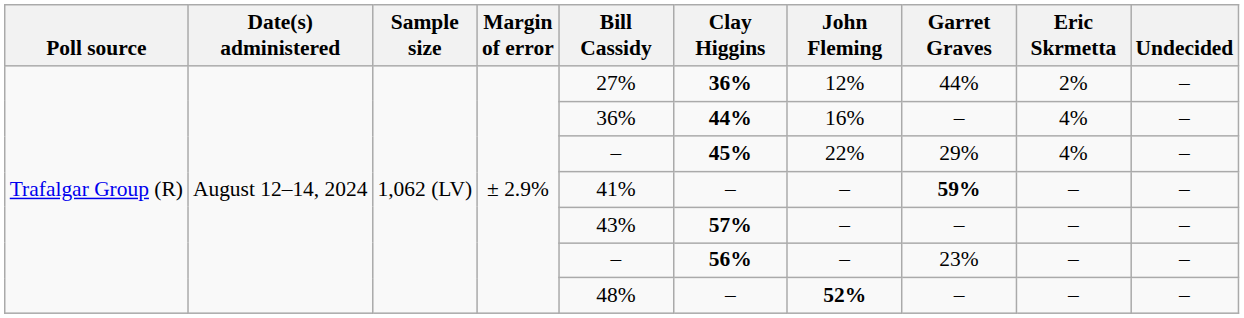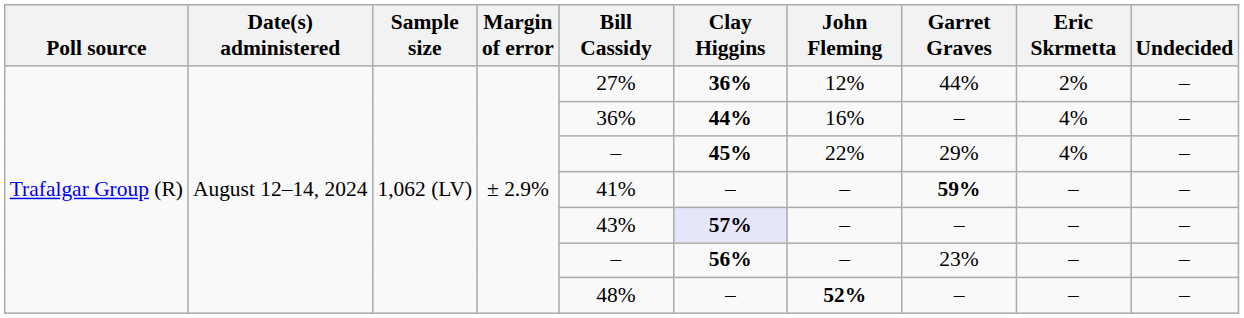(730, 224) no background -> (730, 224) lavender background
